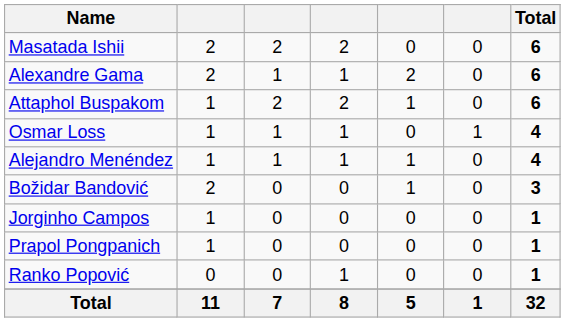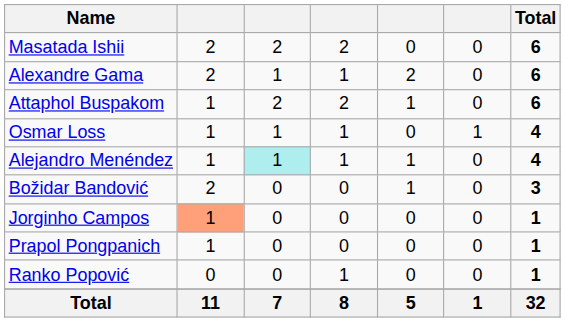(277, 160) no background -> (277, 160) paleturquoise background
(211, 217) no background -> (211, 217) lightsalmon background
